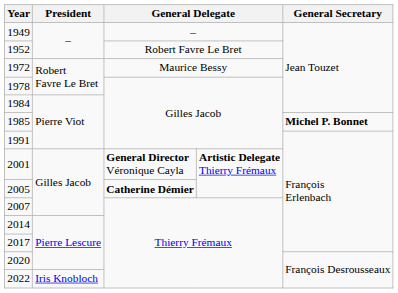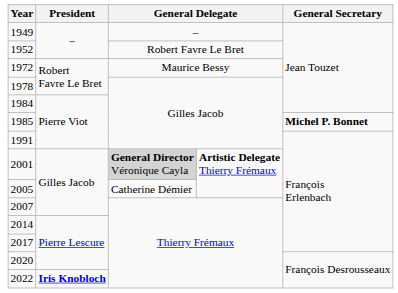(148, 164) no background -> (152, 164) lightgrey background
(150, 188) bold -> (151, 188) normal
(67, 278) normal -> (72, 278) bold
